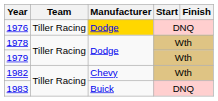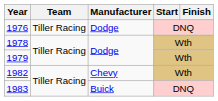(105, 28) gold background -> (105, 28) no background
